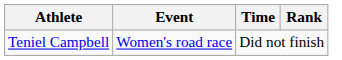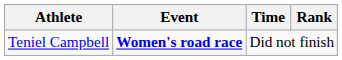(174, 42) normal -> (179, 42) bold
